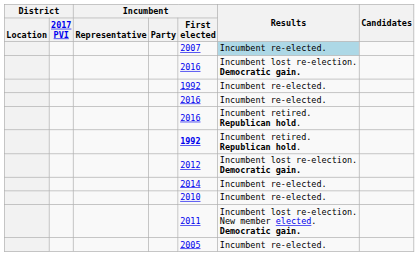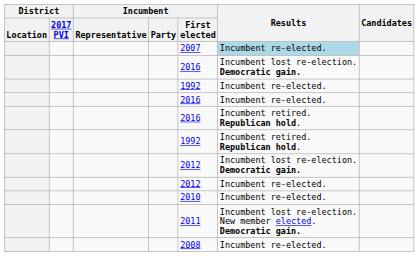(190, 142) bold -> (190, 142) normal
(190, 184) 2014 -> (190, 184) 2012
(190, 245) 2005 -> (190, 245) 2008
